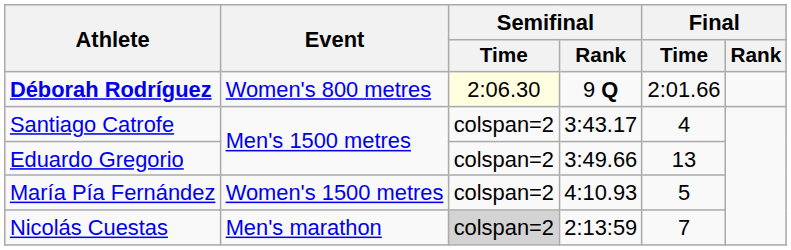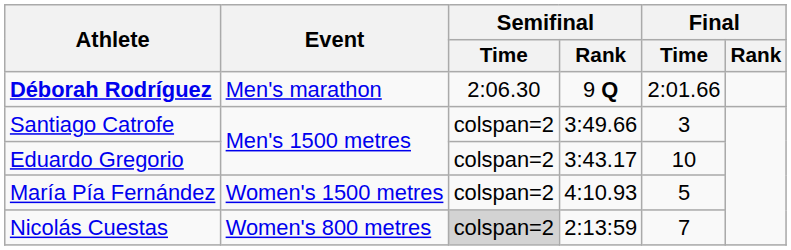(328, 90) Women's 800 metres -> (304, 90) Men's marathon
(504, 90) lightyellow background -> (504, 90) no background
(601, 124) 3:43.17 -> (601, 124) 3:49.66
(684, 124) 4 -> (684, 124) 3
(601, 159) 3:49.66 -> (601, 159) 3:43.17
(684, 159) 13 -> (684, 159) 10
(304, 228) Men's marathon -> (328, 228) Women's 800 metres
